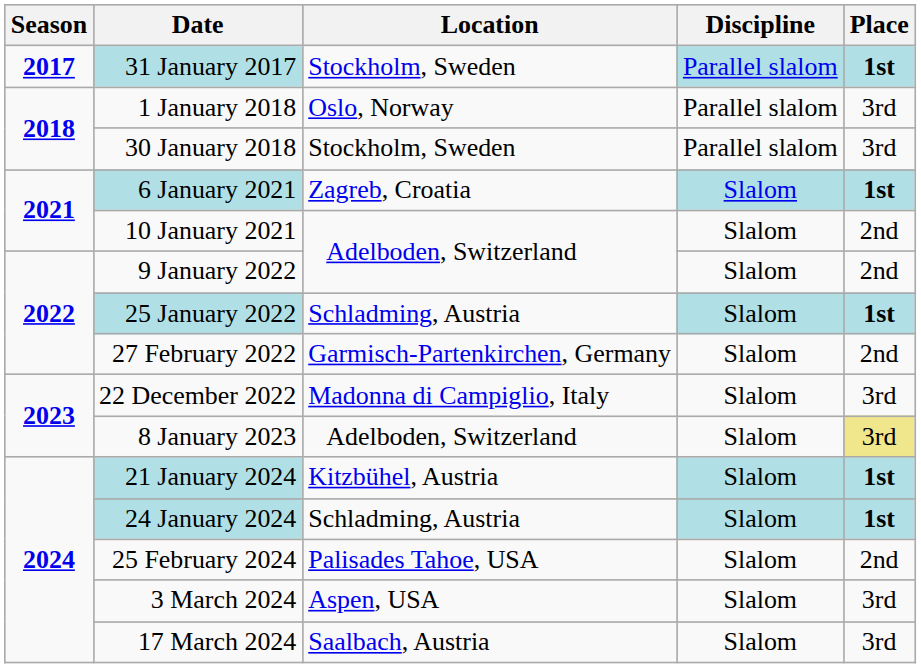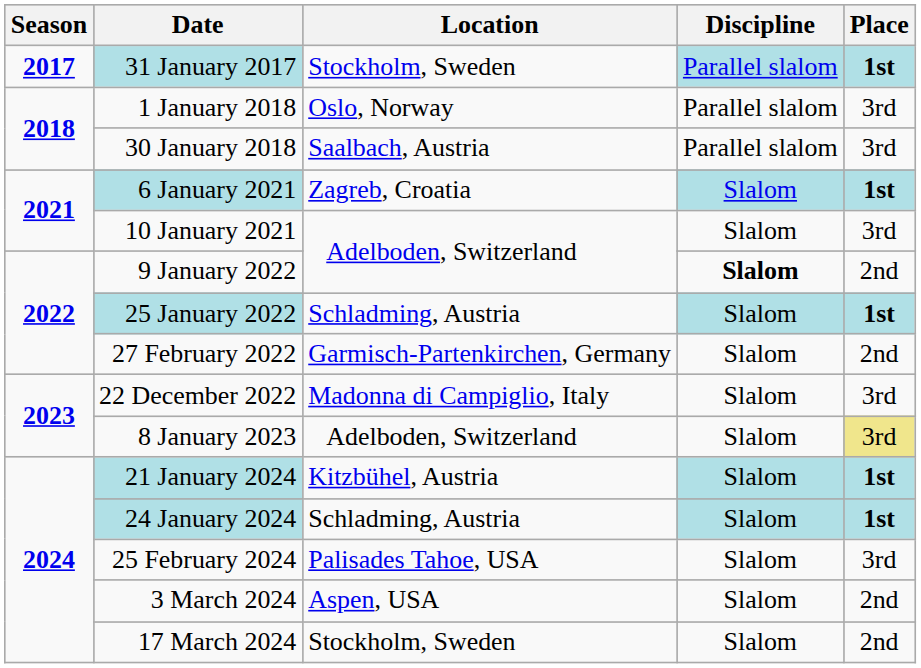(412, 148) Stockholm, Sweden -> (399, 148) Saalbach, Austria
(879, 230) 2nd -> (879, 230) 3rd
(760, 271) normal -> (760, 271) bold
(879, 559) 2nd -> (879, 559) 3rd
(879, 600) 3rd -> (879, 600) 2nd
(399, 641) Saalbach, Austria -> (412, 641) Stockholm, Sweden
(879, 641) 3rd -> (879, 641) 2nd
